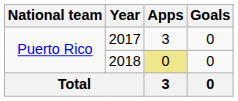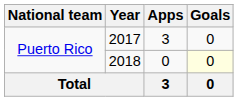(166, 61) khaki background -> (166, 61) no background
(210, 61) no background -> (210, 61) lightyellow background
